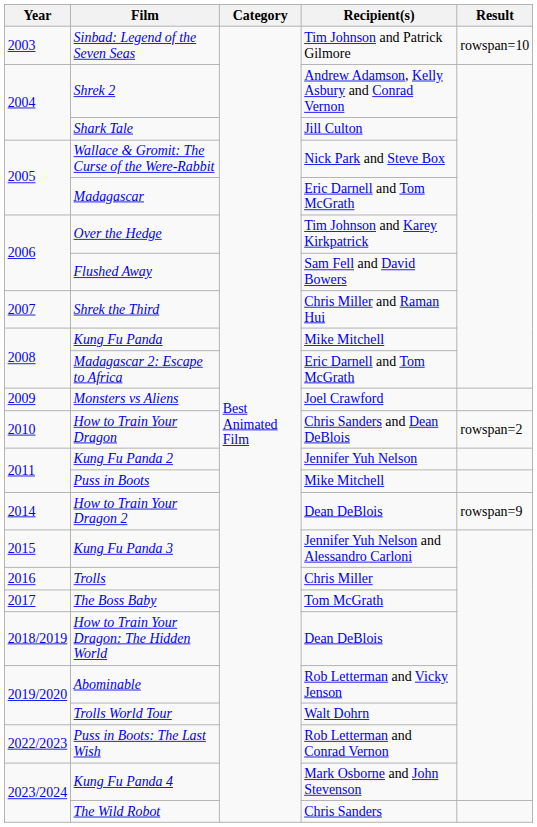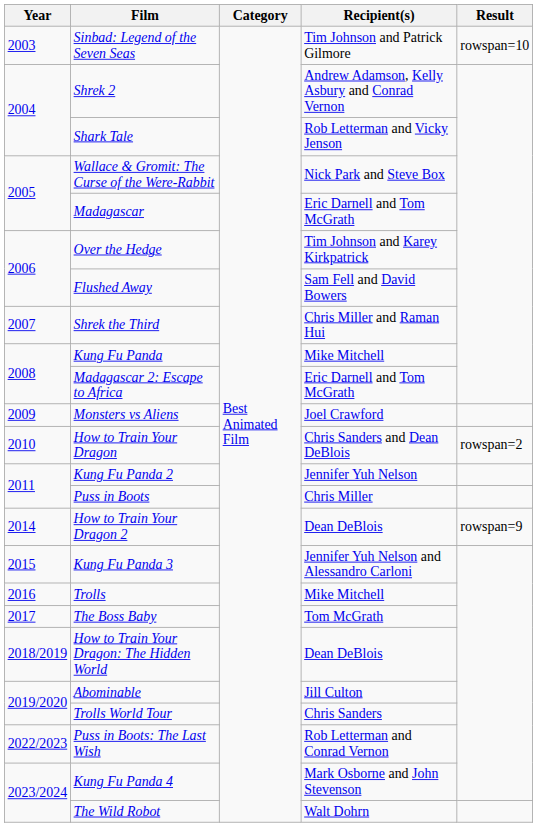(333, 128) Jill Culton -> (376, 136) Rob Letterman and Vicky Jenson
(344, 481) Mike Mitchell -> (338, 496) Chris Miller
(338, 578) Chris Miller -> (344, 594) Mike Mitchell
(376, 684) Rob Letterman and Vicky Jenson -> (333, 691) Jill Culton
(337, 714) Walt Dohrn -> (343, 714) Chris Sanders
(343, 811) Chris Sanders -> (337, 811) Walt Dohrn
